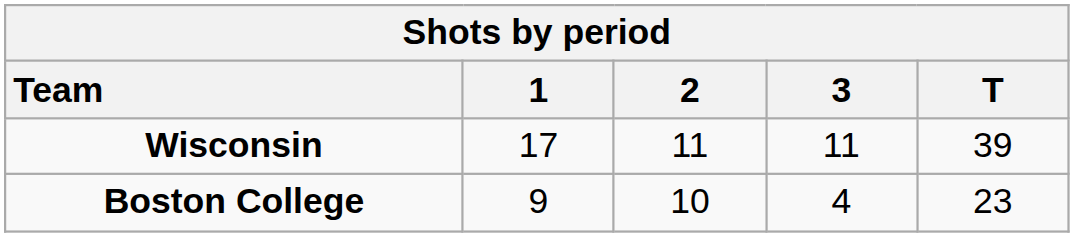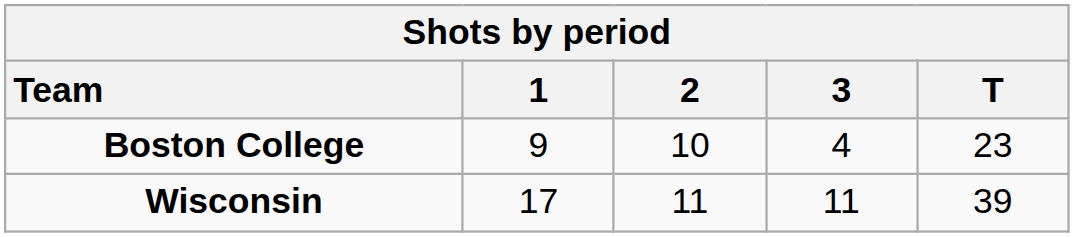rows swapped: (234, 201) <-> (234, 145)
